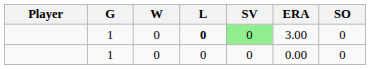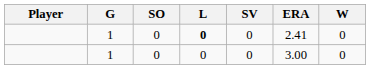columns swapped: (157, 14) <-> (342, 14)
(250, 34) lightgreen background -> (250, 34) no background
(296, 34) 3.00 -> (296, 34) 2.41
(296, 54) 0.00 -> (296, 54) 3.00
